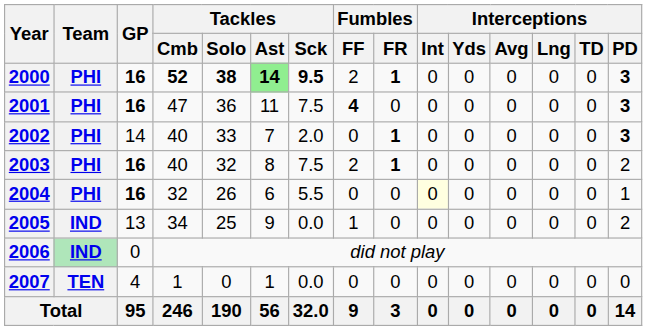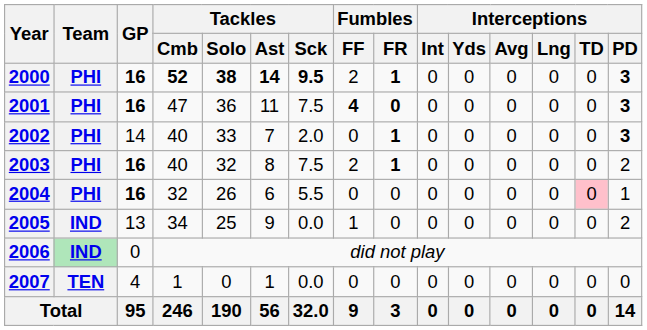(270, 77) lightgreen background -> (270, 77) no background
(395, 106) normal -> (395, 106) bold
(433, 194) lightyellow background -> (433, 194) no background
(592, 194) no background -> (592, 194) pink background
